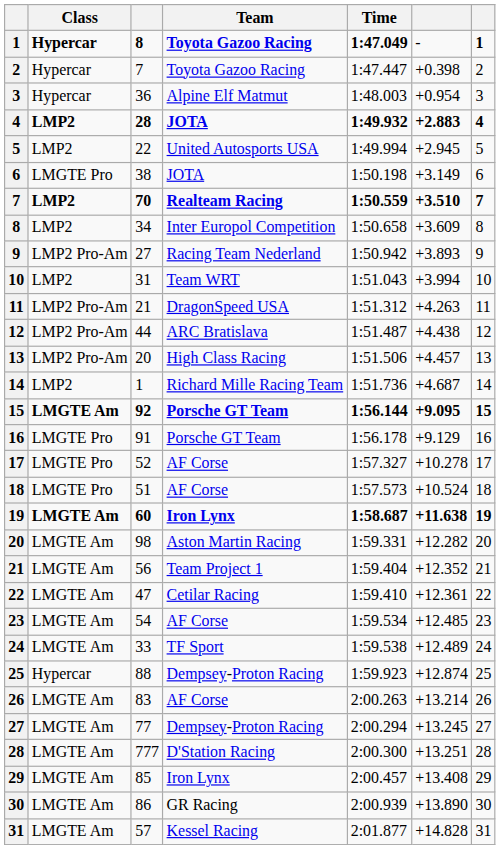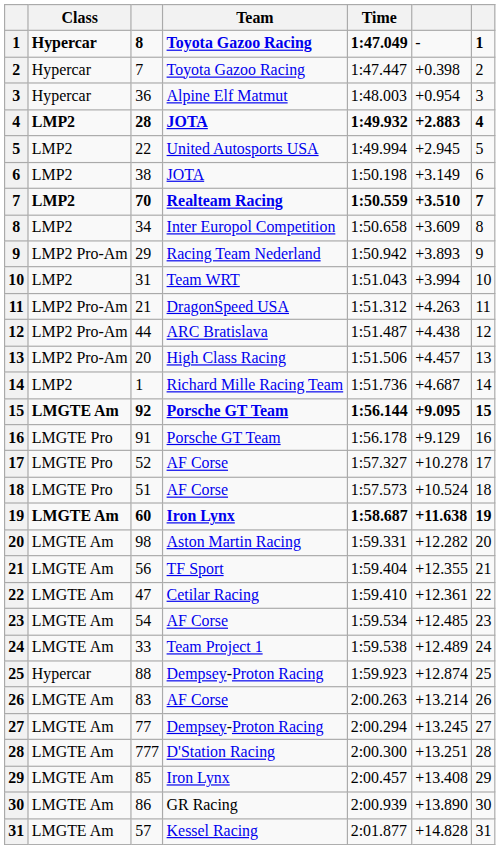(72, 174) LMGTE Pro -> (52, 174) LMP2
(143, 253) 27 -> (143, 253) 29
(215, 568) Team Project 1 -> (195, 568) TF Sport
(442, 568) +12.352 -> (442, 568) +12.355
(195, 647) TF Sport -> (215, 647) Team Project 1
